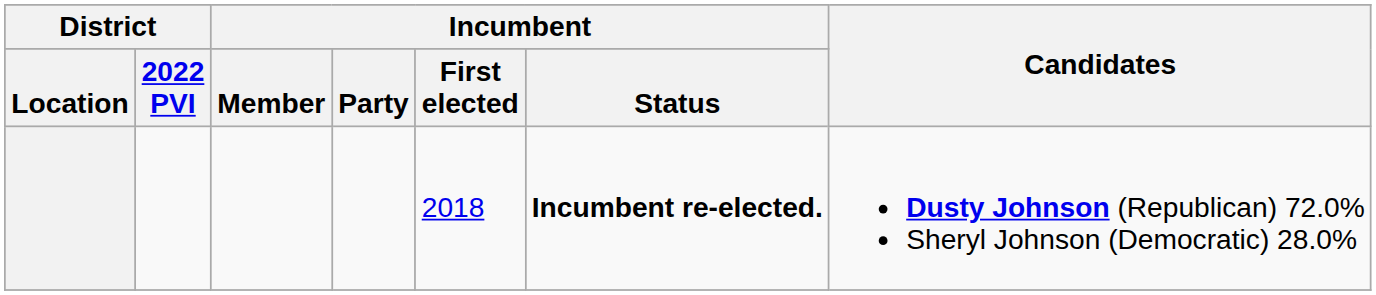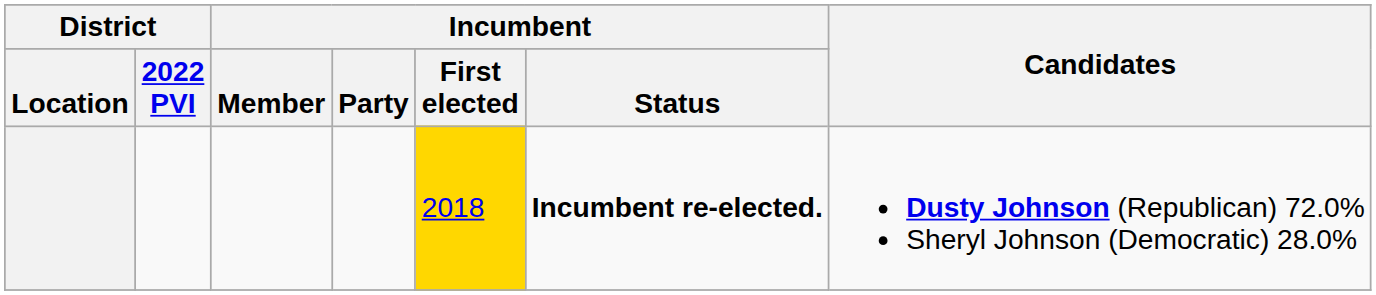(453, 207) no background -> (453, 207) gold background
